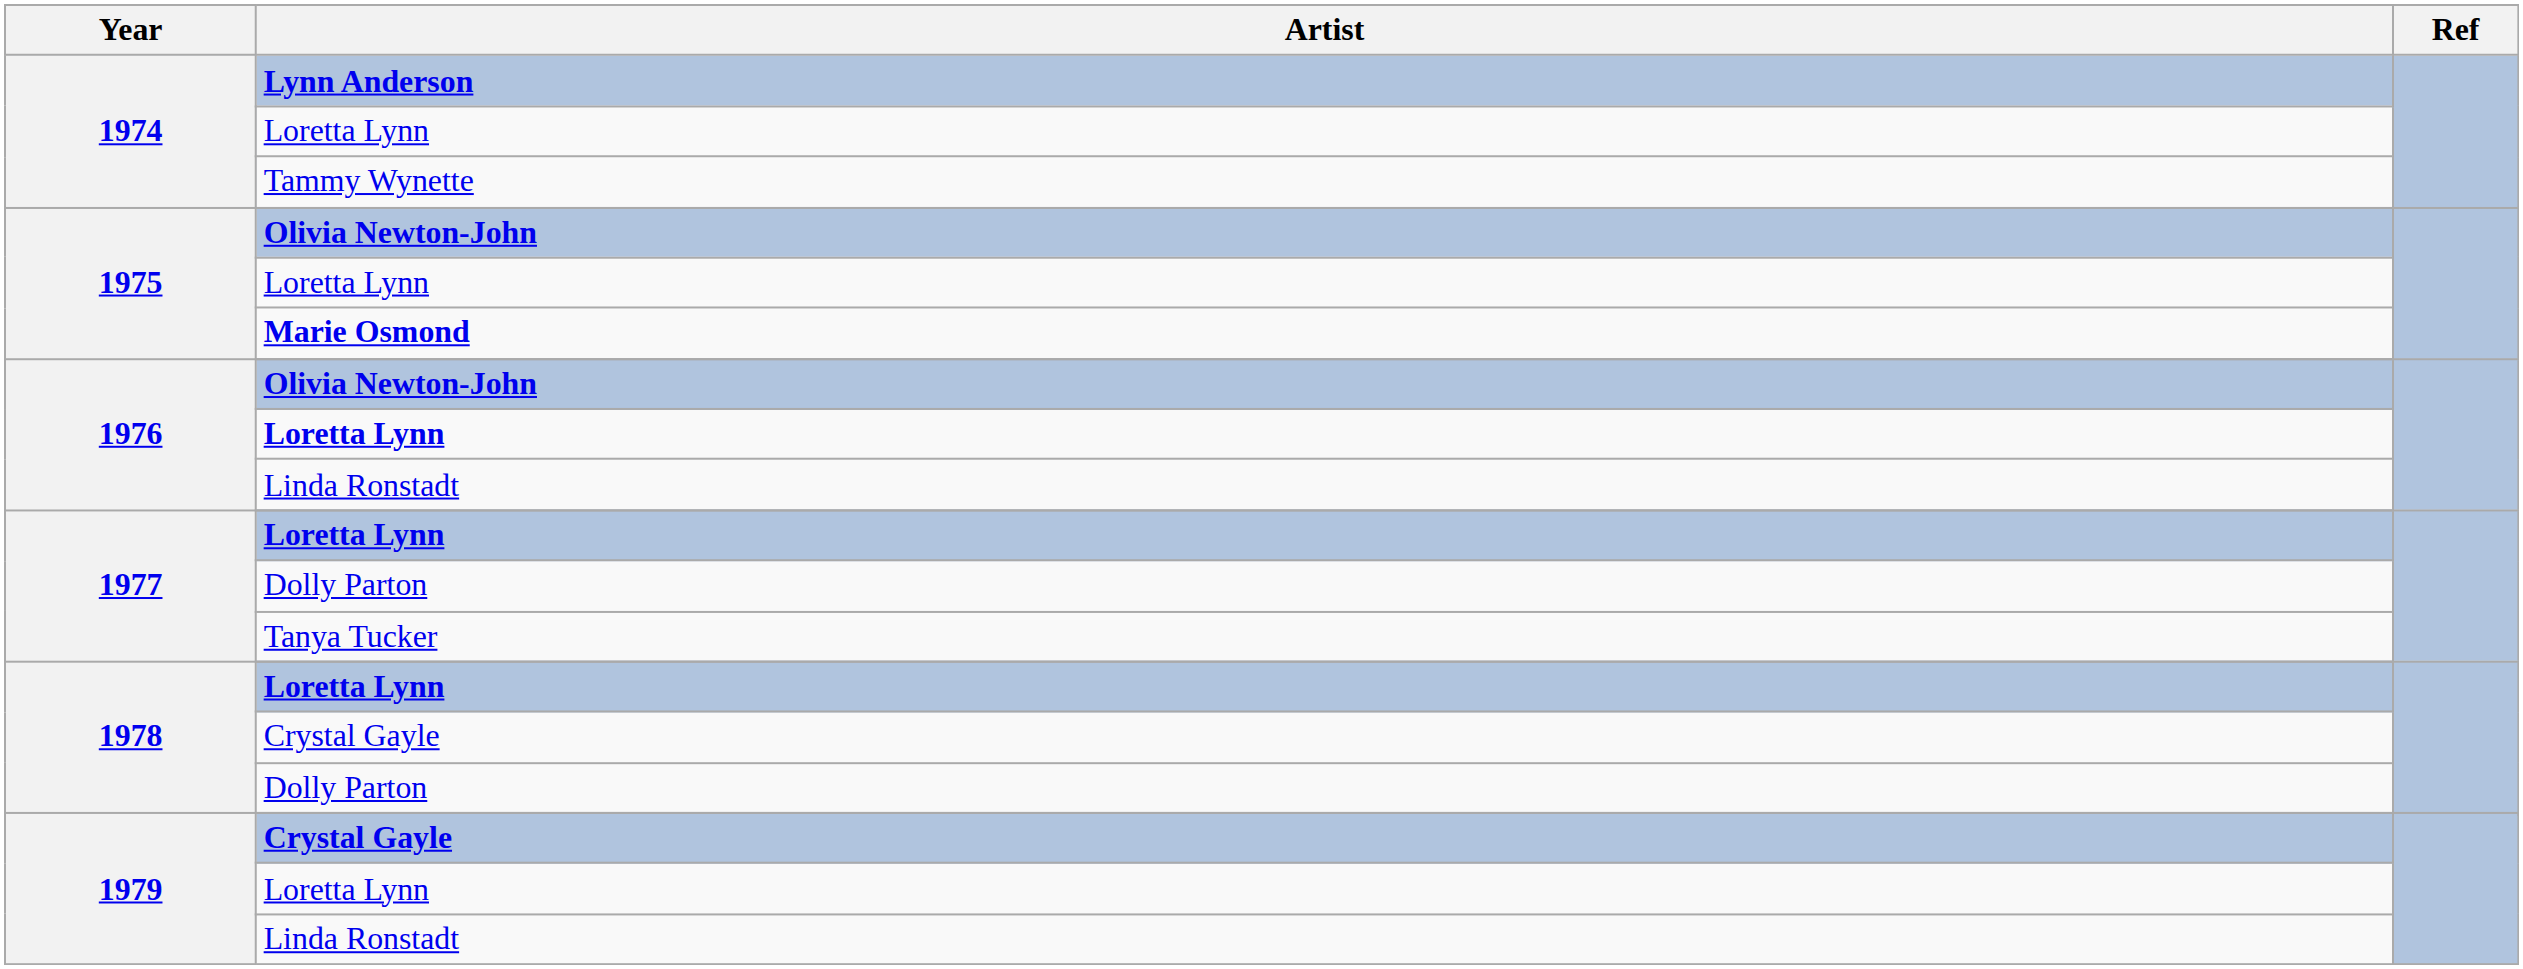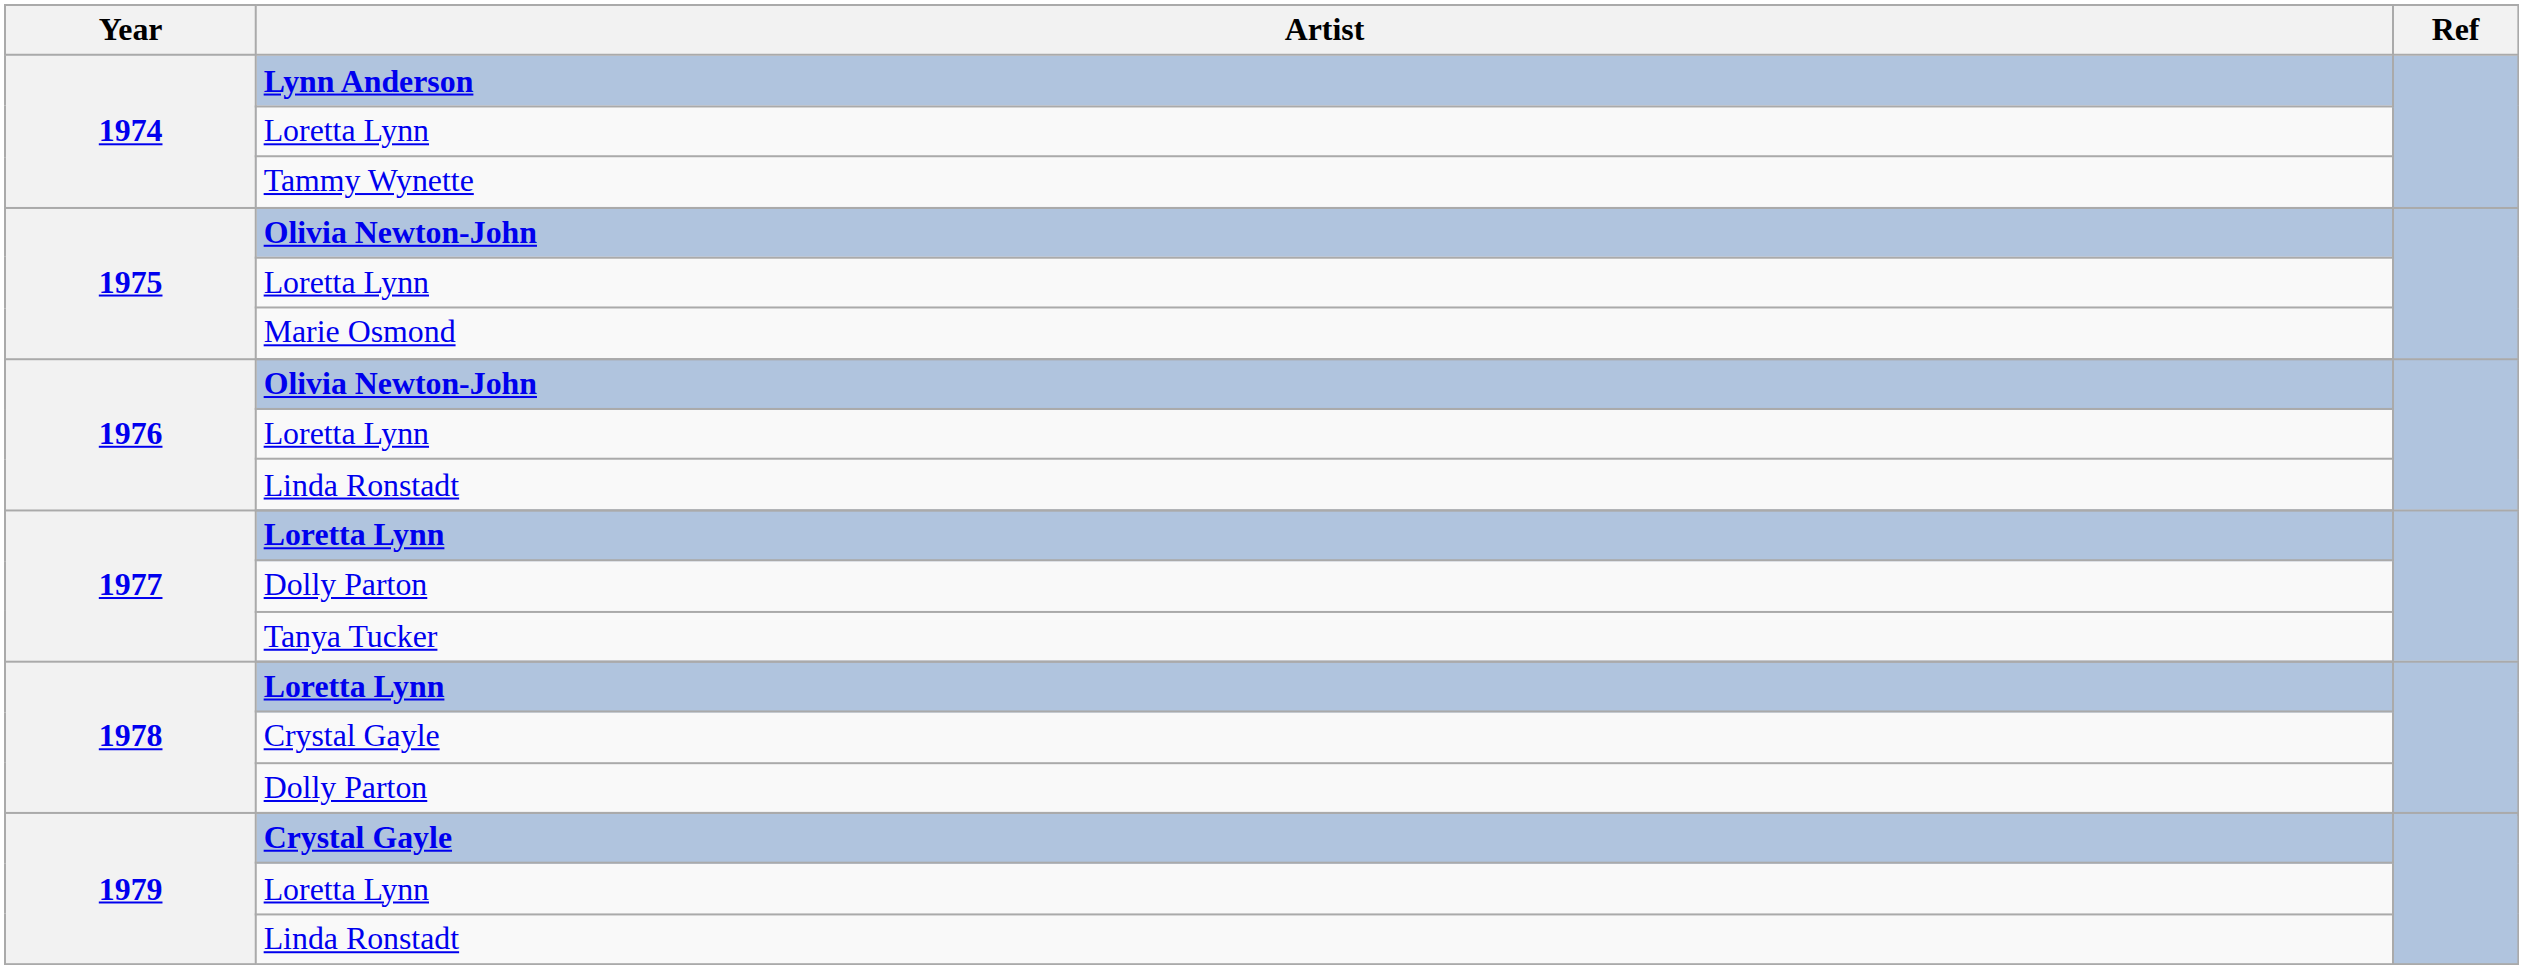(367, 332) bold -> (360, 332) normal
(354, 433) bold -> (346, 433) normal
